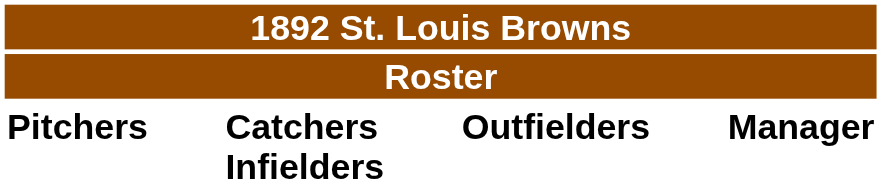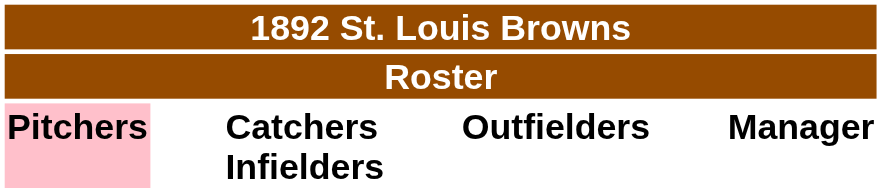(77, 126) no background -> (77, 126) pink background
